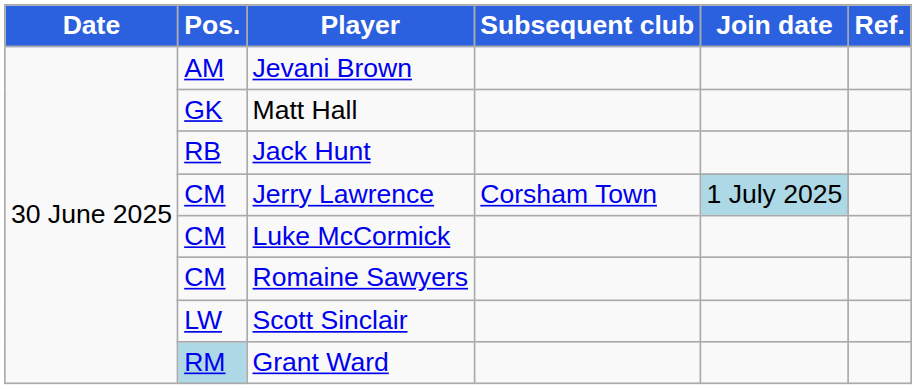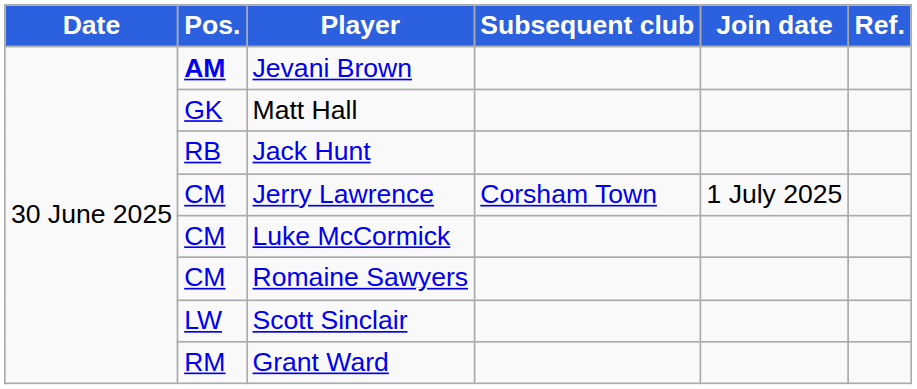(204, 67) normal -> (205, 67) bold
(774, 194) lightblue background -> (774, 194) no background
(205, 362) lightblue background -> (205, 362) no background
